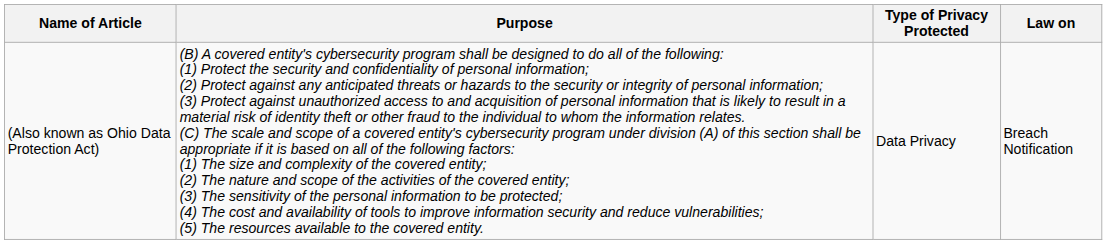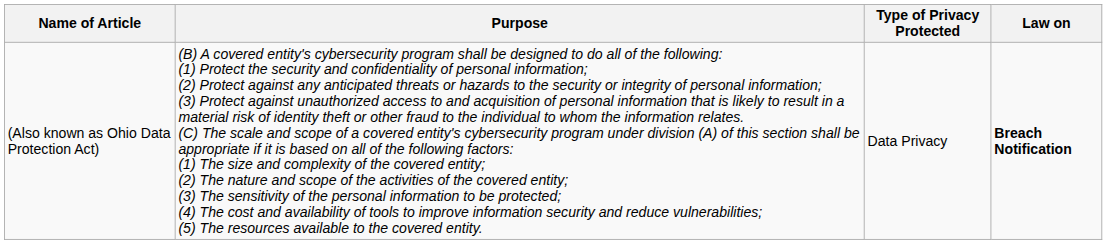(1038, 140) normal -> (1033, 140) bold
